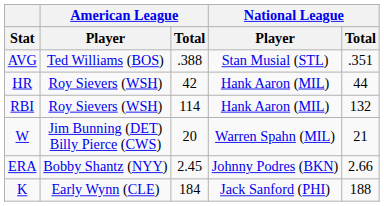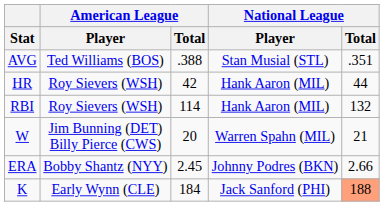(360, 189) no background -> (360, 189) lightsalmon background
